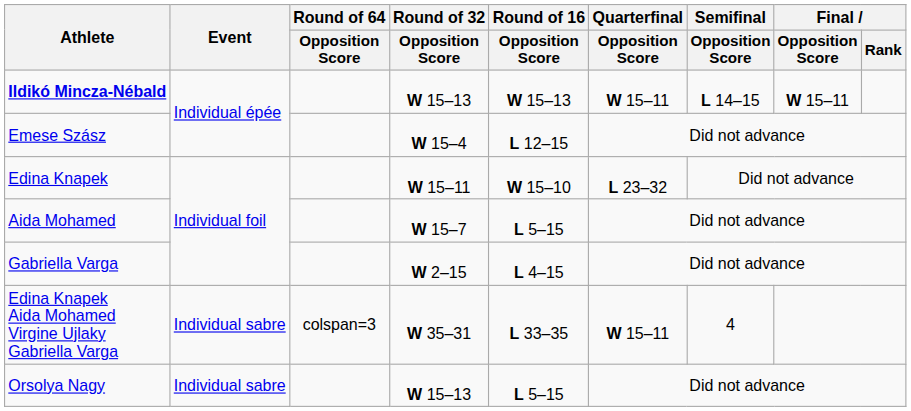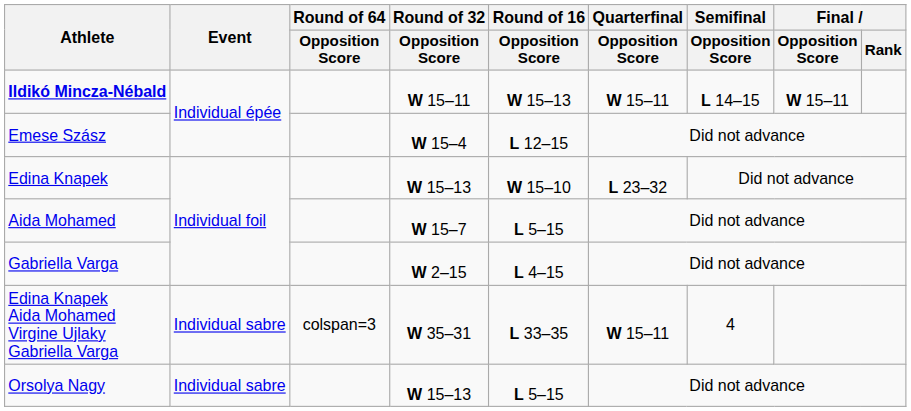(439, 101) W 15–13 -> (439, 101) W 15–11
(439, 187) W 15–11 -> (439, 187) W 15–13
